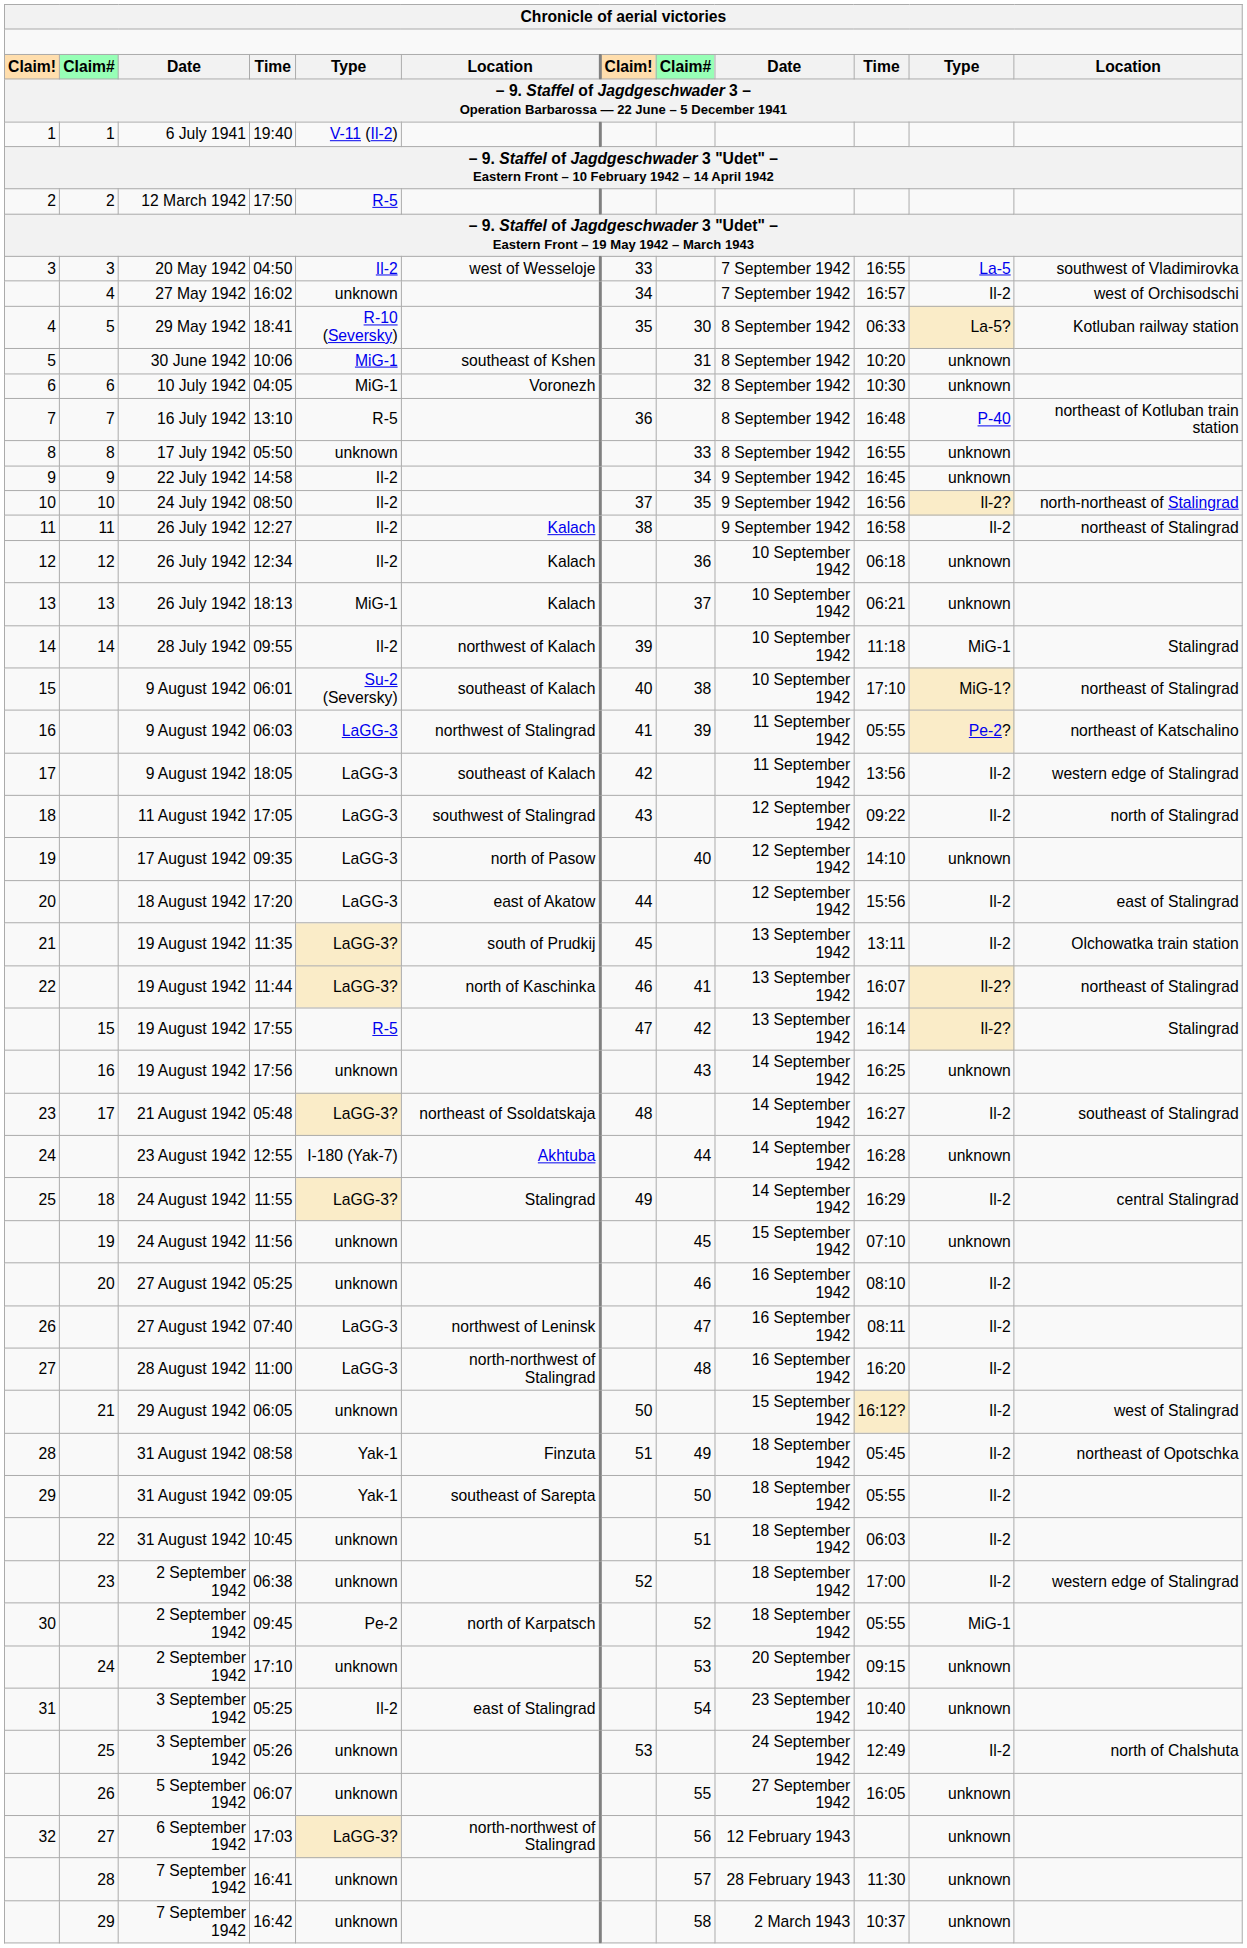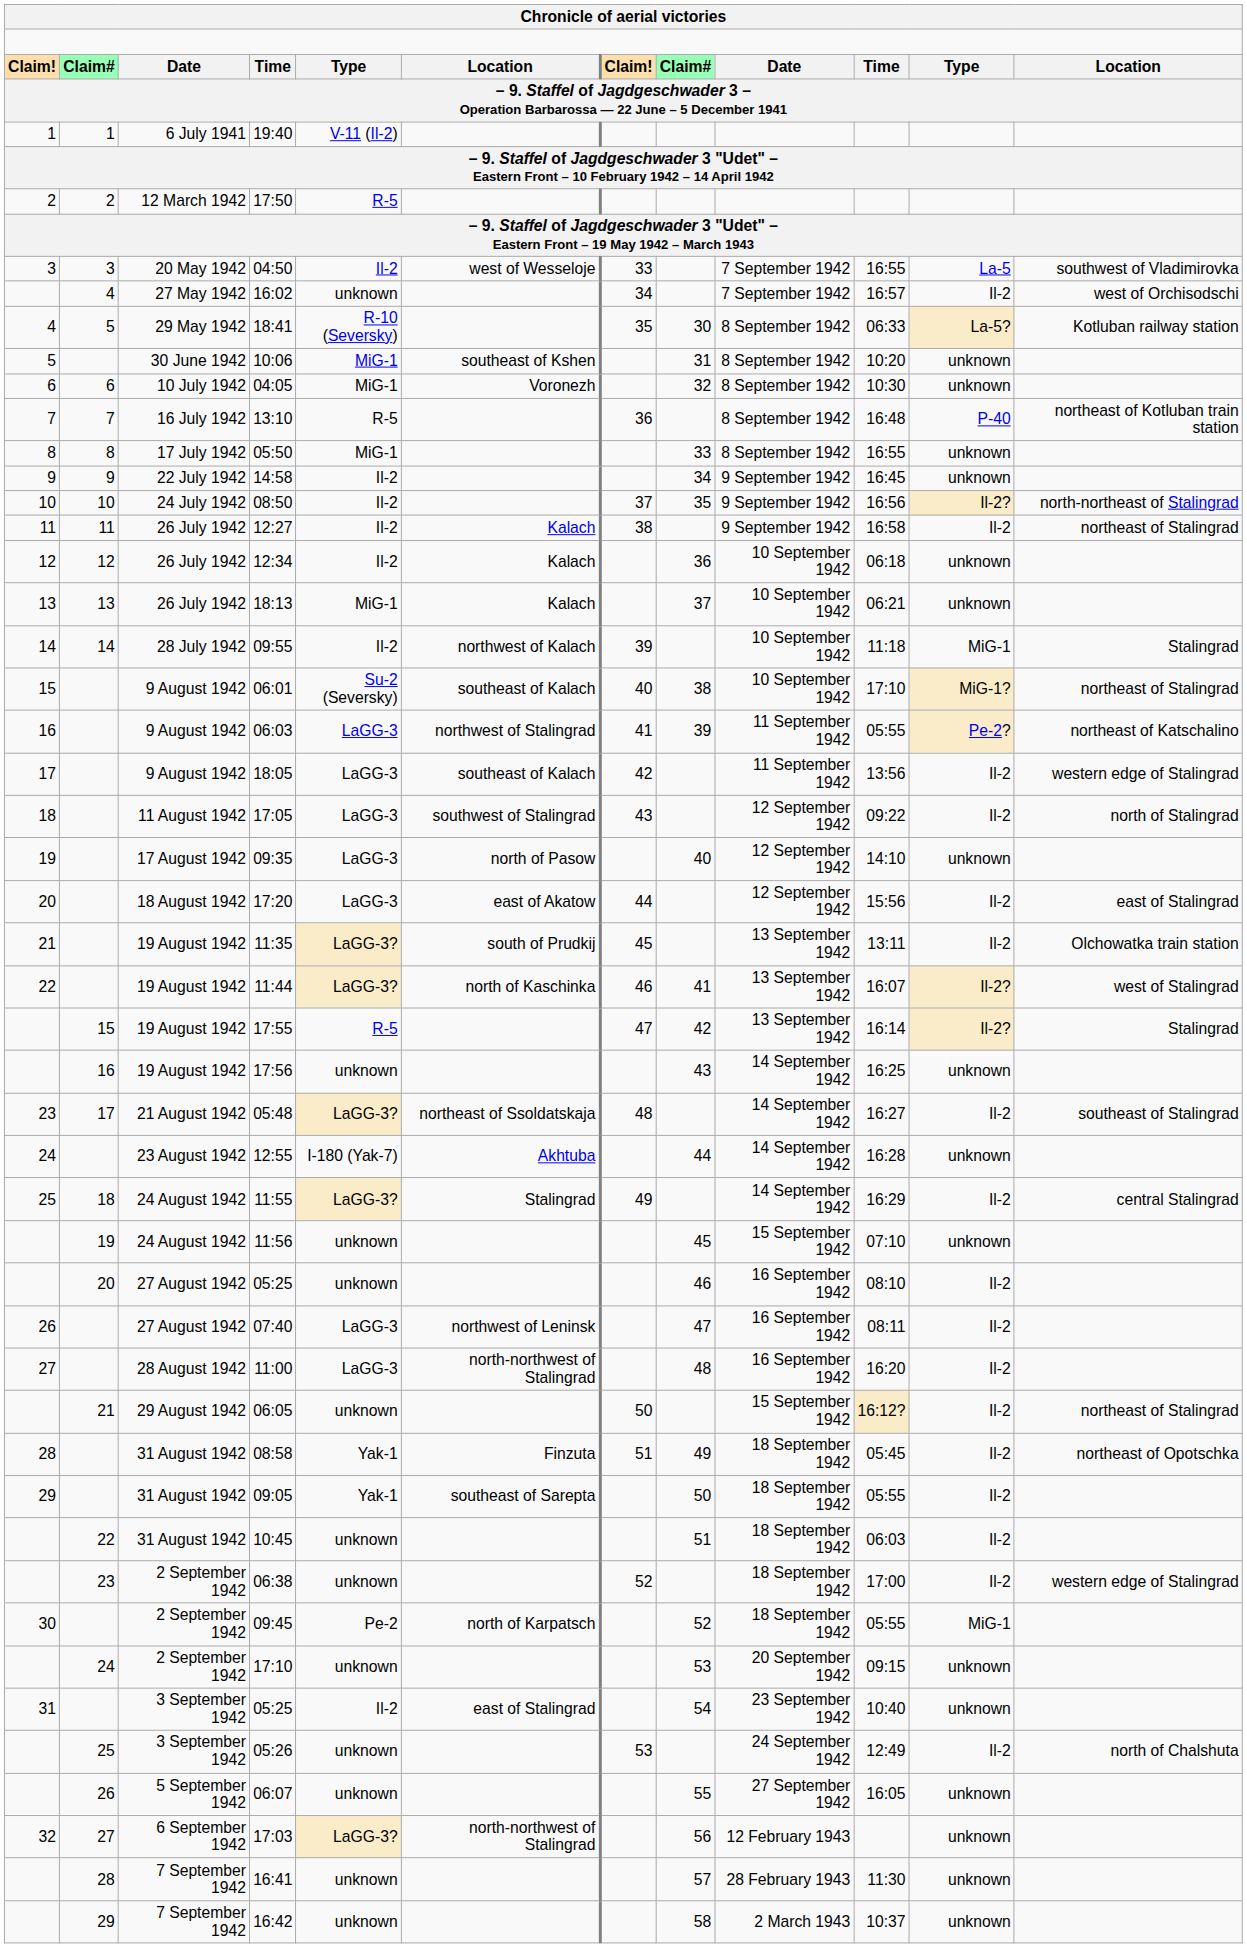(366, 453) unknown -> (376, 453) MiG-1
(1160, 986) northeast of Stalingrad -> (1176, 986) west of Stalingrad
(1176, 1411) west of Stalingrad -> (1160, 1411) northeast of Stalingrad
